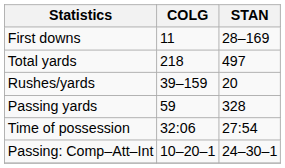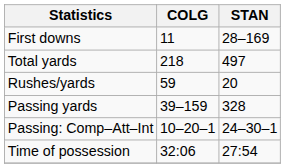(184, 83) 39–159 -> (168, 83) 59
(168, 106) 59 -> (184, 106) 39–159
rows swapped: (81, 151) <-> (69, 128)
